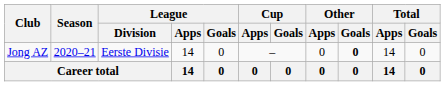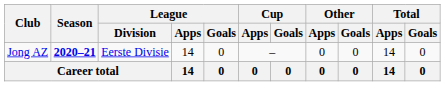(75, 52) normal -> (75, 52) bold
(355, 52) bold -> (355, 52) normal
